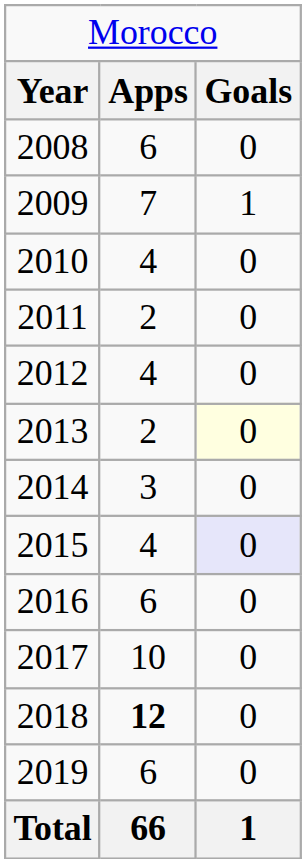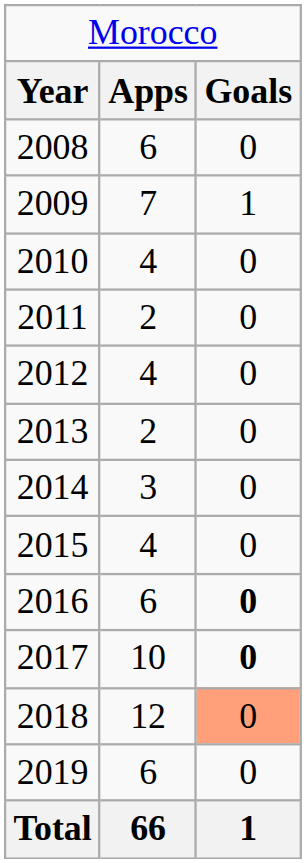(248, 430) lightyellow background -> (248, 430) no background
(248, 544) lavender background -> (248, 544) no background
(248, 601) normal -> (248, 601) bold
(248, 658) normal -> (248, 658) bold
(148, 715) bold -> (148, 714) normal
(248, 714) no background -> (248, 714) lightsalmon background
